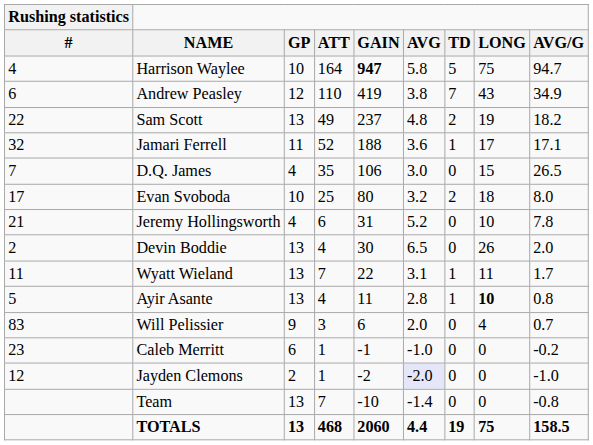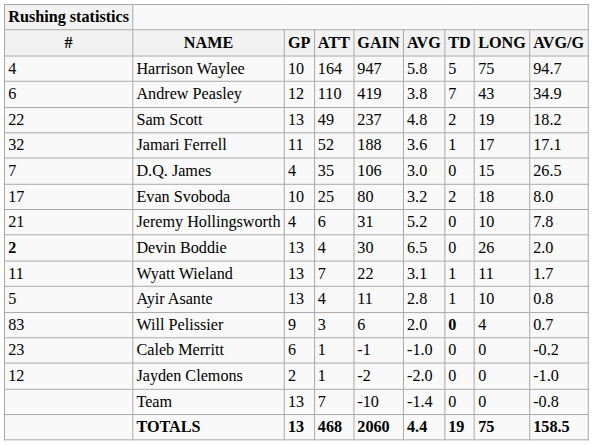(369, 68) bold -> (369, 68) normal
(12, 247) normal -> (12, 247) bold
(486, 299) bold -> (486, 299) normal
(452, 324) normal -> (452, 324) bold
(420, 376) lavender background -> (420, 376) no background
